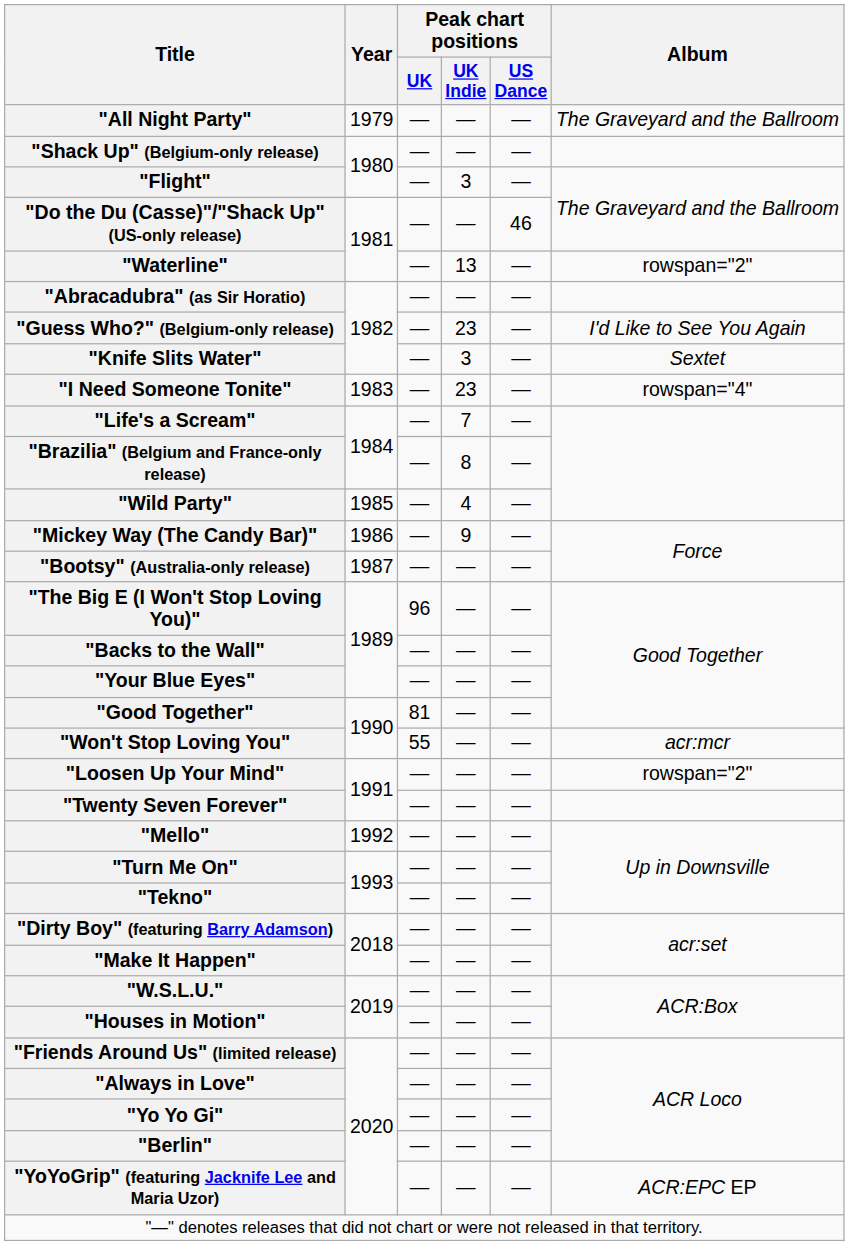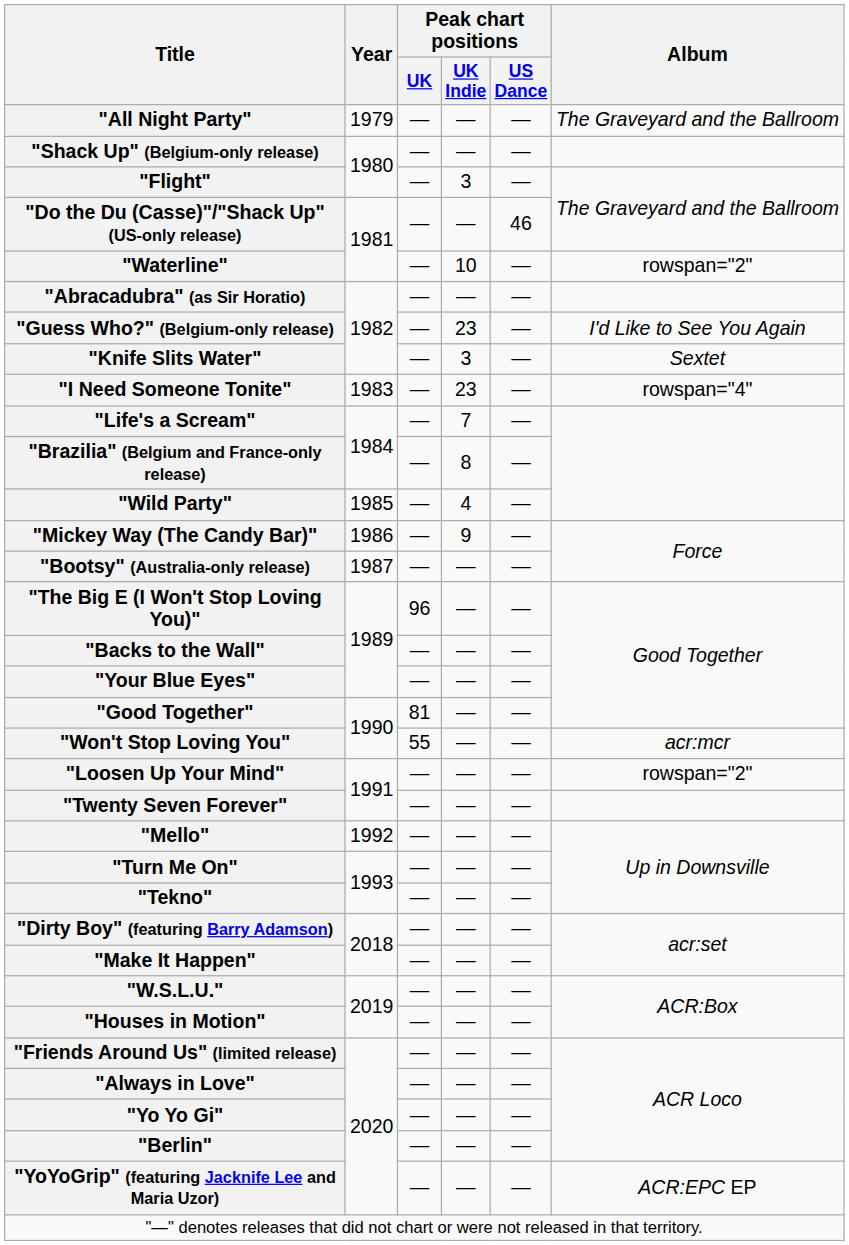(466, 265) 13 -> (466, 265) 10
